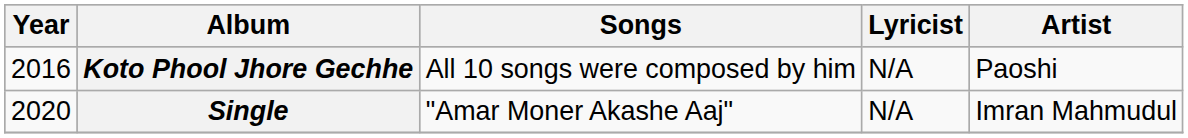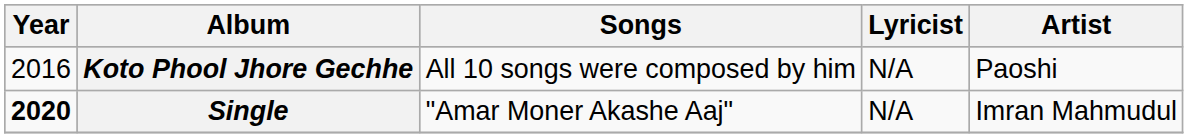(41, 111) normal -> (41, 111) bold
